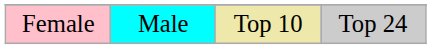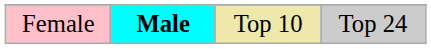(163, 24) normal -> (163, 24) bold
